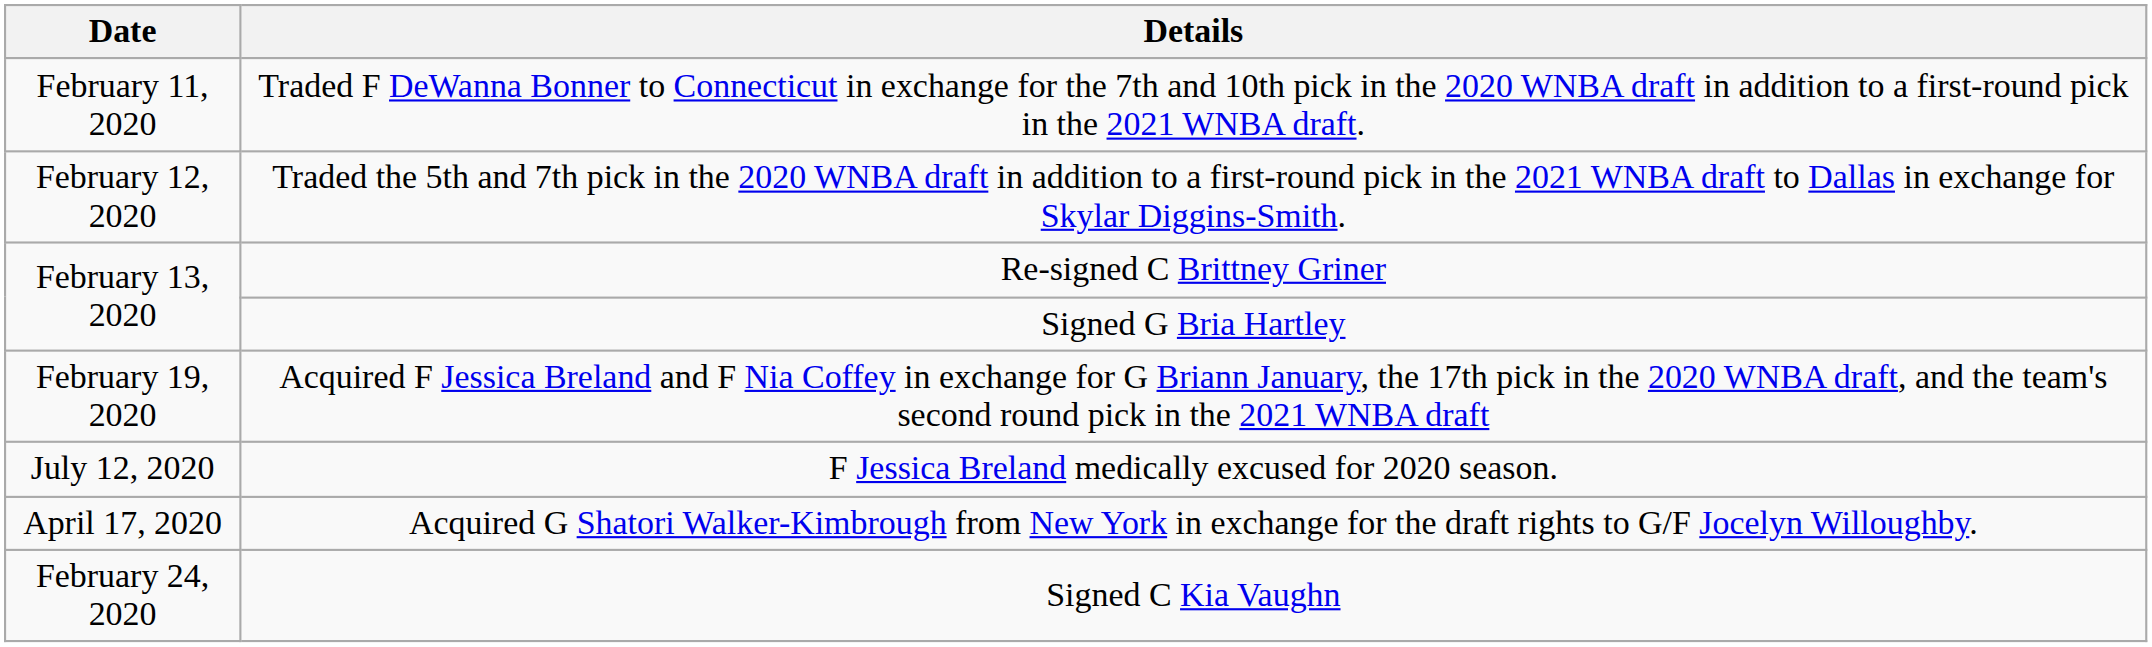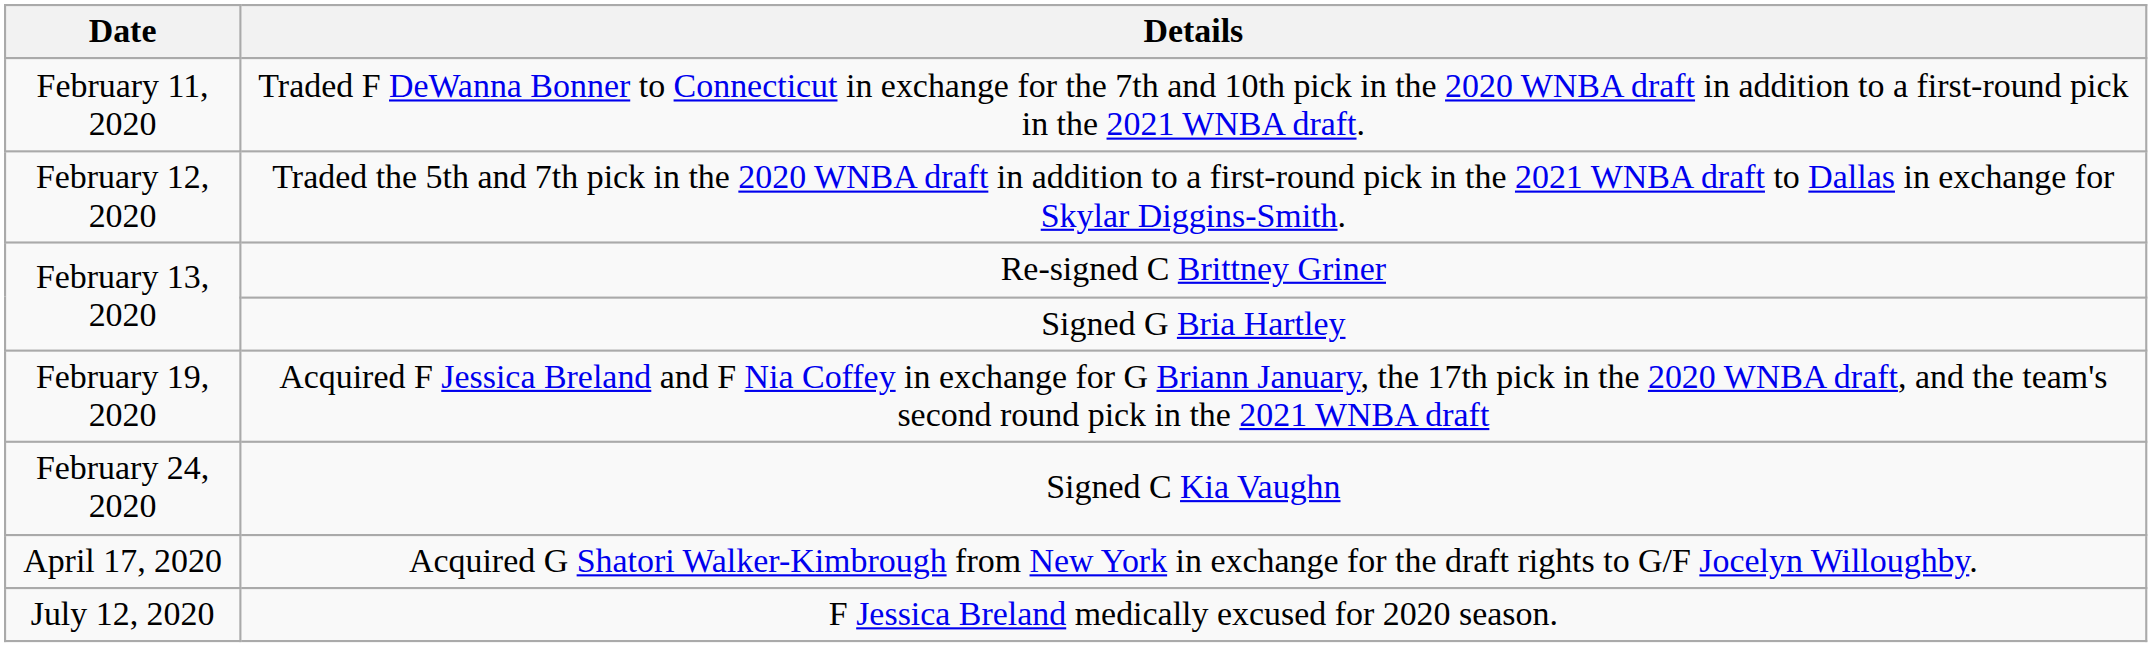rows swapped: (1193, 595) <-> (1193, 468)
